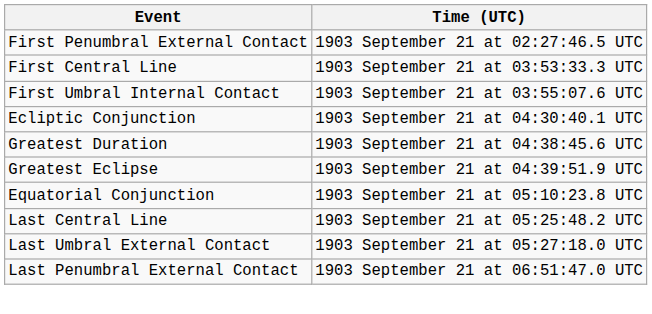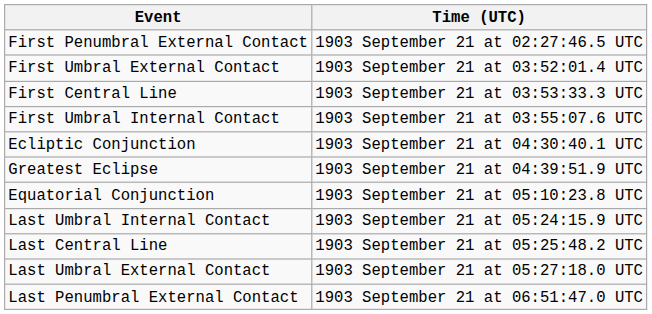+ row: (144, 68)
- row: (88, 144)
+ row: (139, 221)
